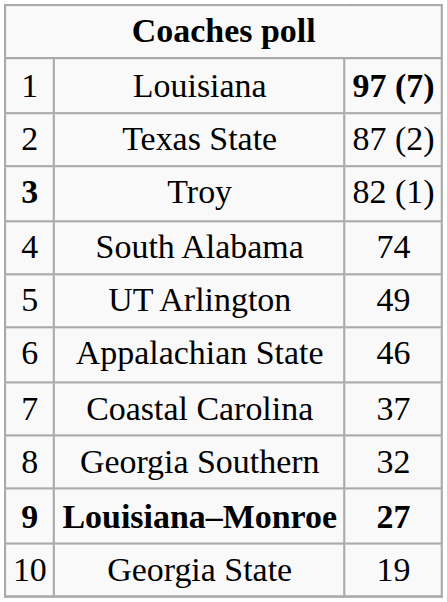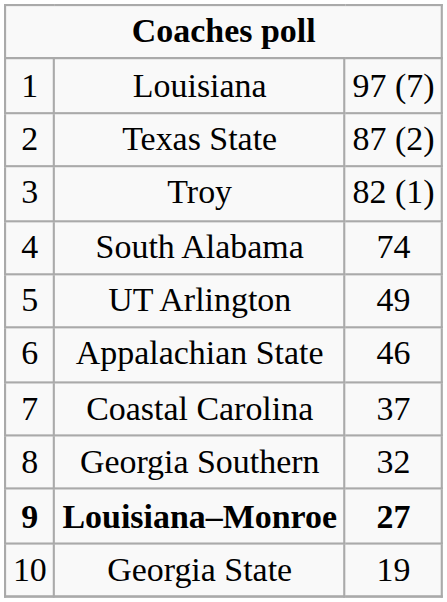(394, 85) bold -> (394, 85) normal
(30, 192) bold -> (30, 192) normal
